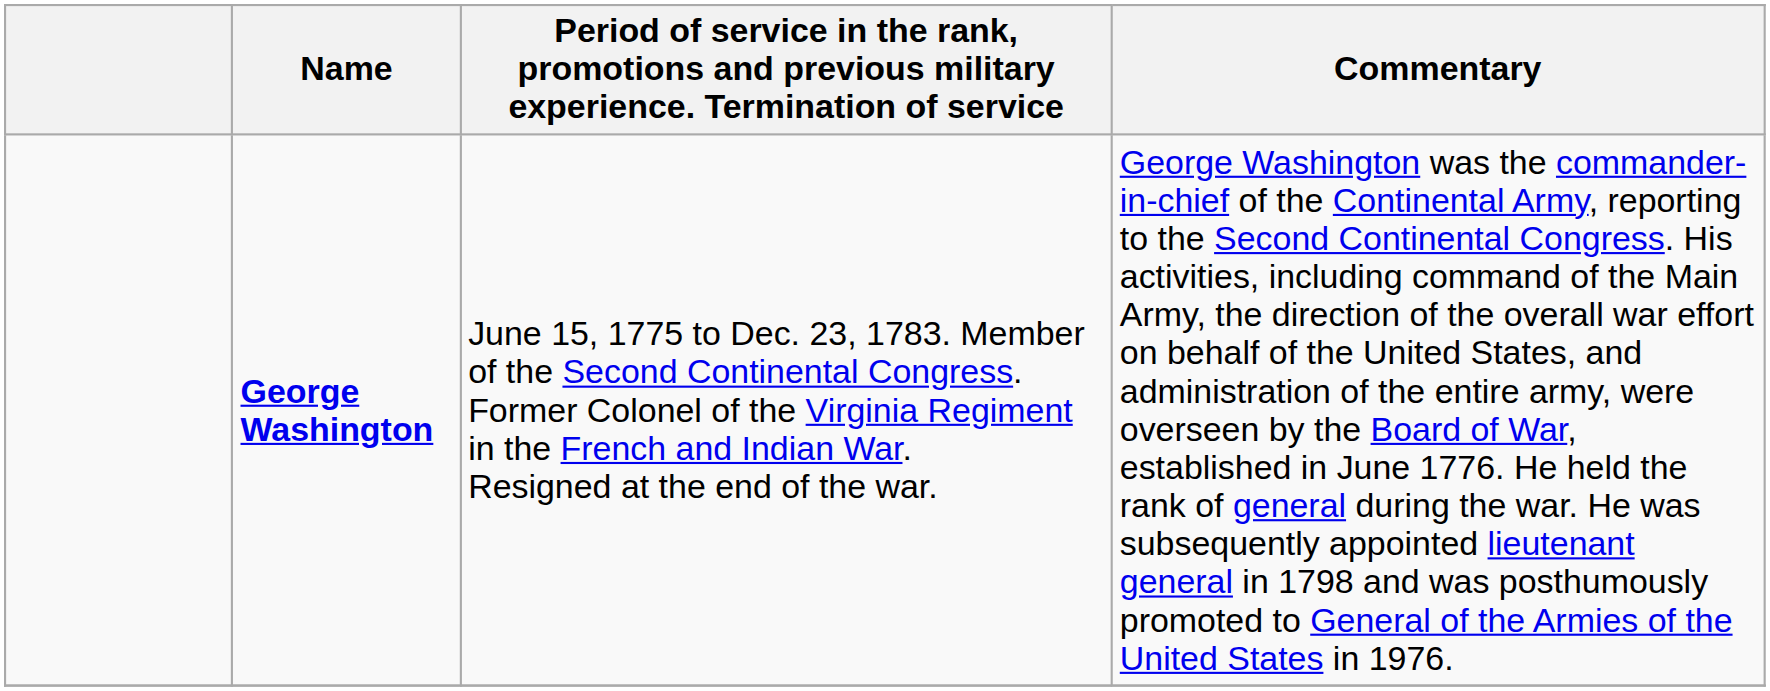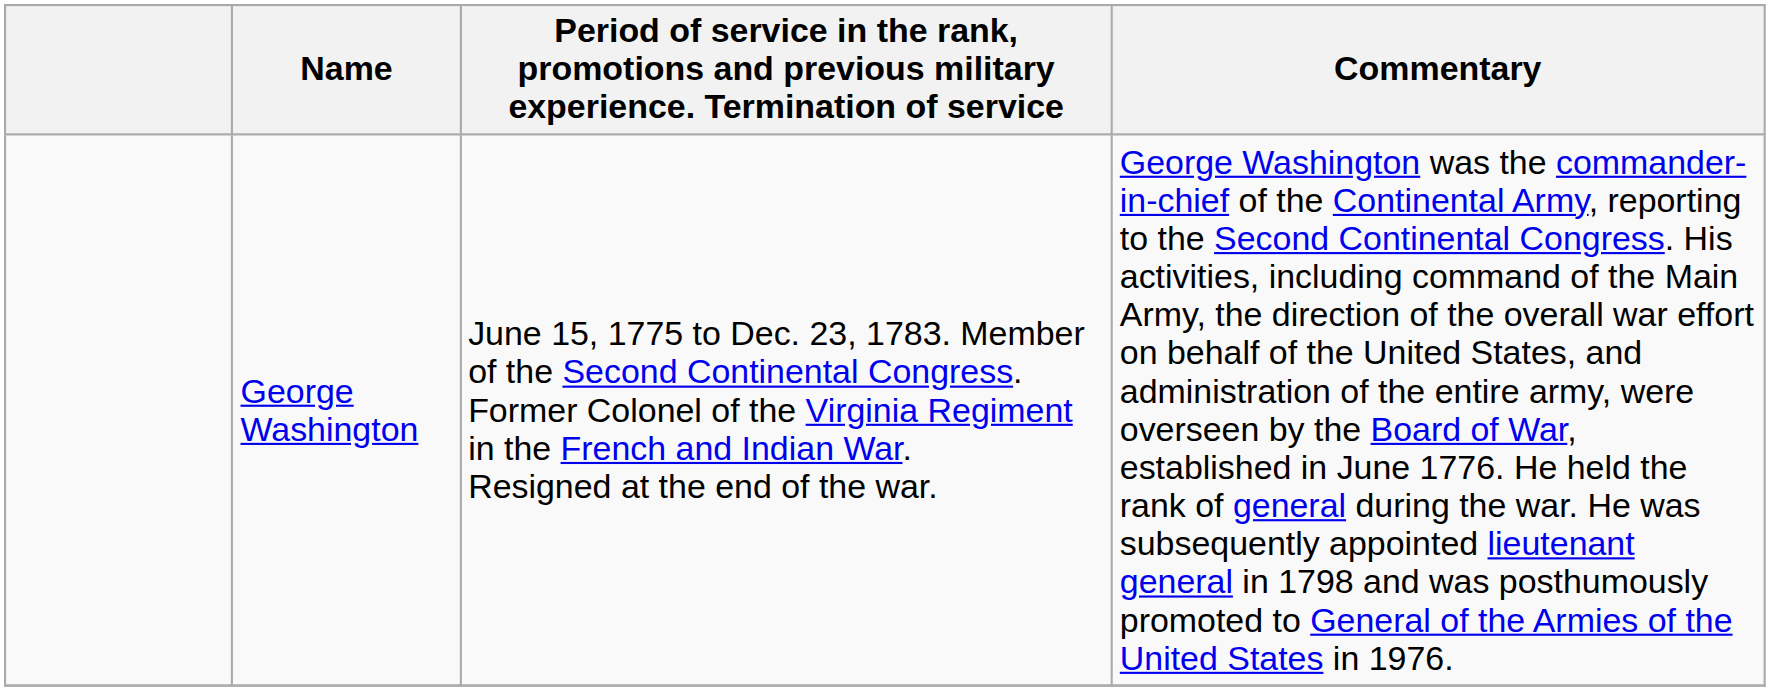(337, 409) bold -> (329, 409) normal
